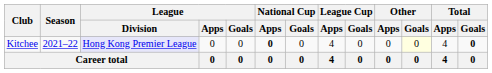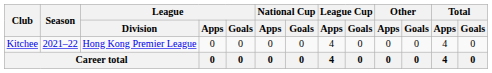(140, 44) lavender background -> (140, 44) no background
(270, 44) bold -> (270, 44) normal
(417, 44) lightyellow background -> (417, 44) no background
(473, 44) bold -> (473, 44) normal
